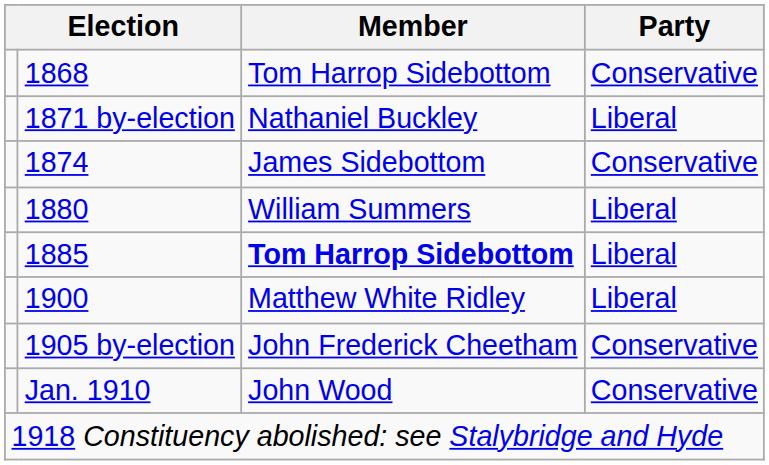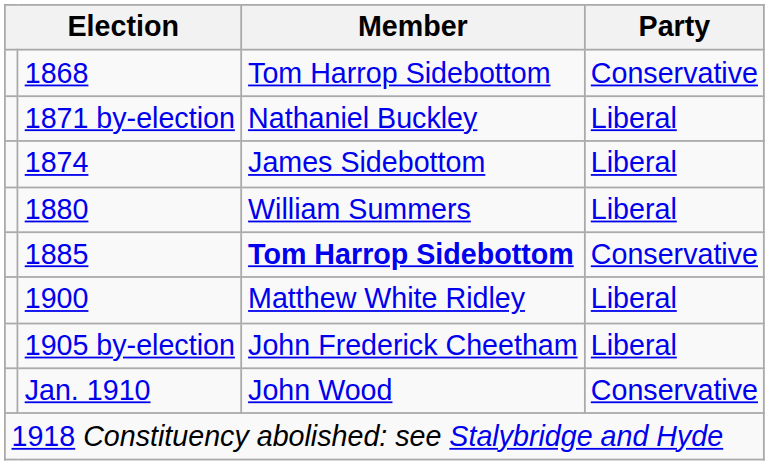(674, 163) Conservative -> (634, 163) Liberal
(634, 254) Liberal -> (674, 254) Conservative
(674, 345) Conservative -> (634, 345) Liberal
